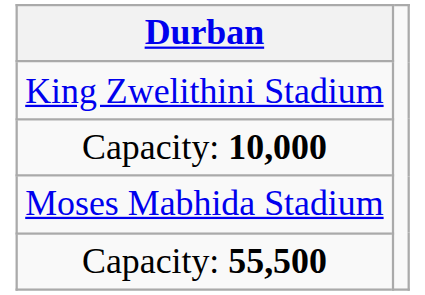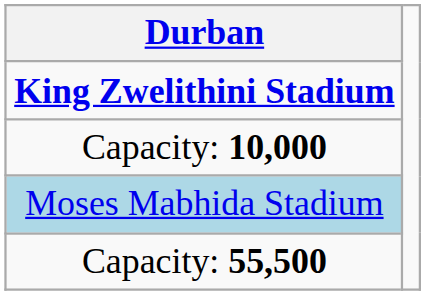(204, 89) normal -> (204, 89) bold
(204, 203) no background -> (204, 203) lightblue background
